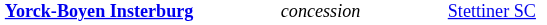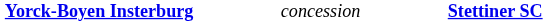(492, 10) normal -> (495, 10) bold
